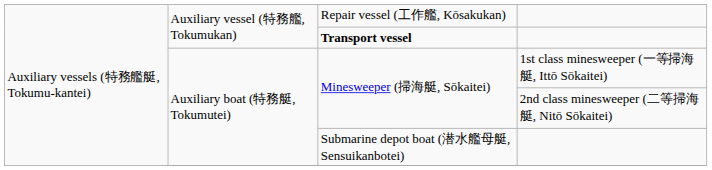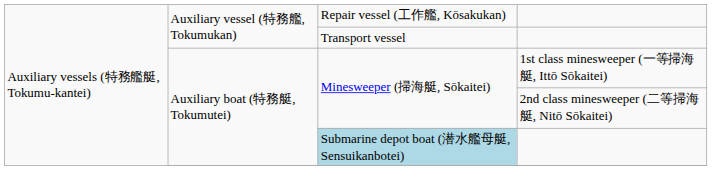(366, 37) bold -> (363, 37) normal
(415, 147) no background -> (415, 147) lightblue background
